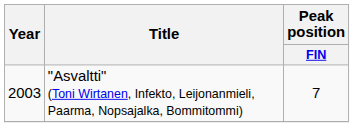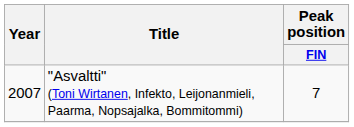(24, 93) 2003 -> (24, 93) 2007
